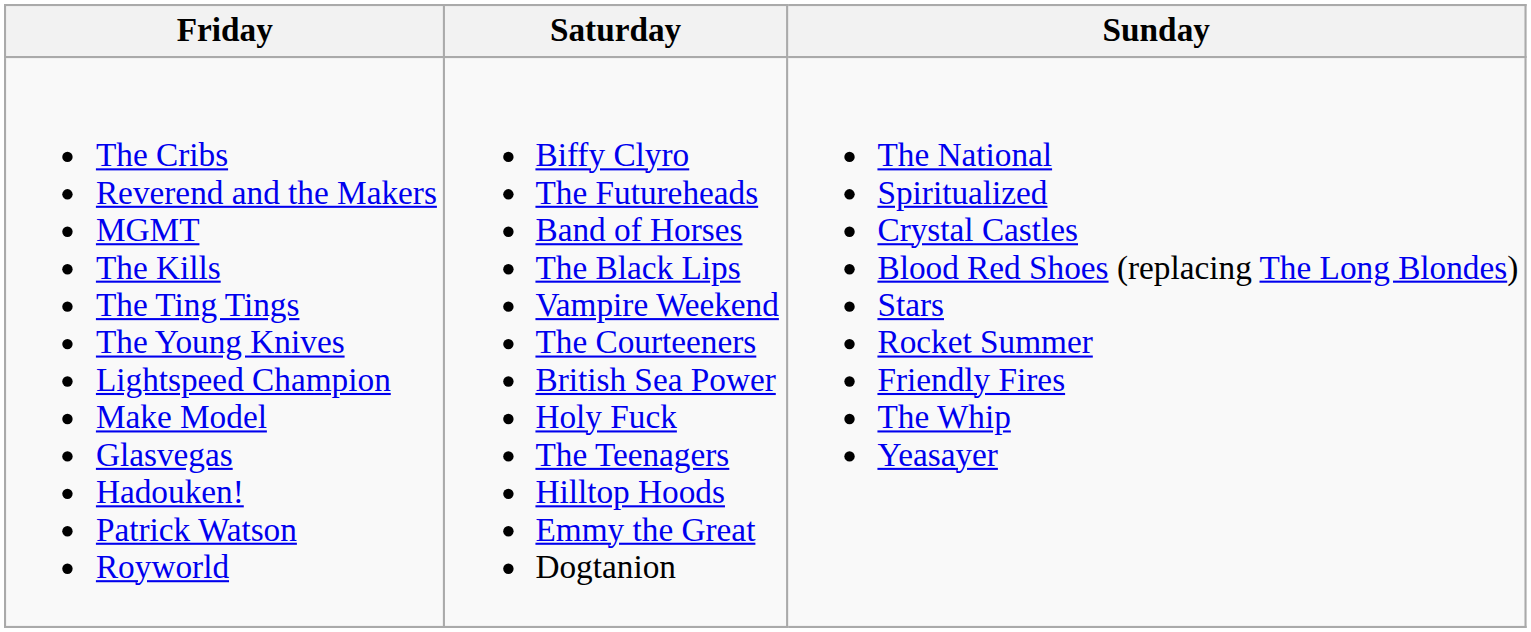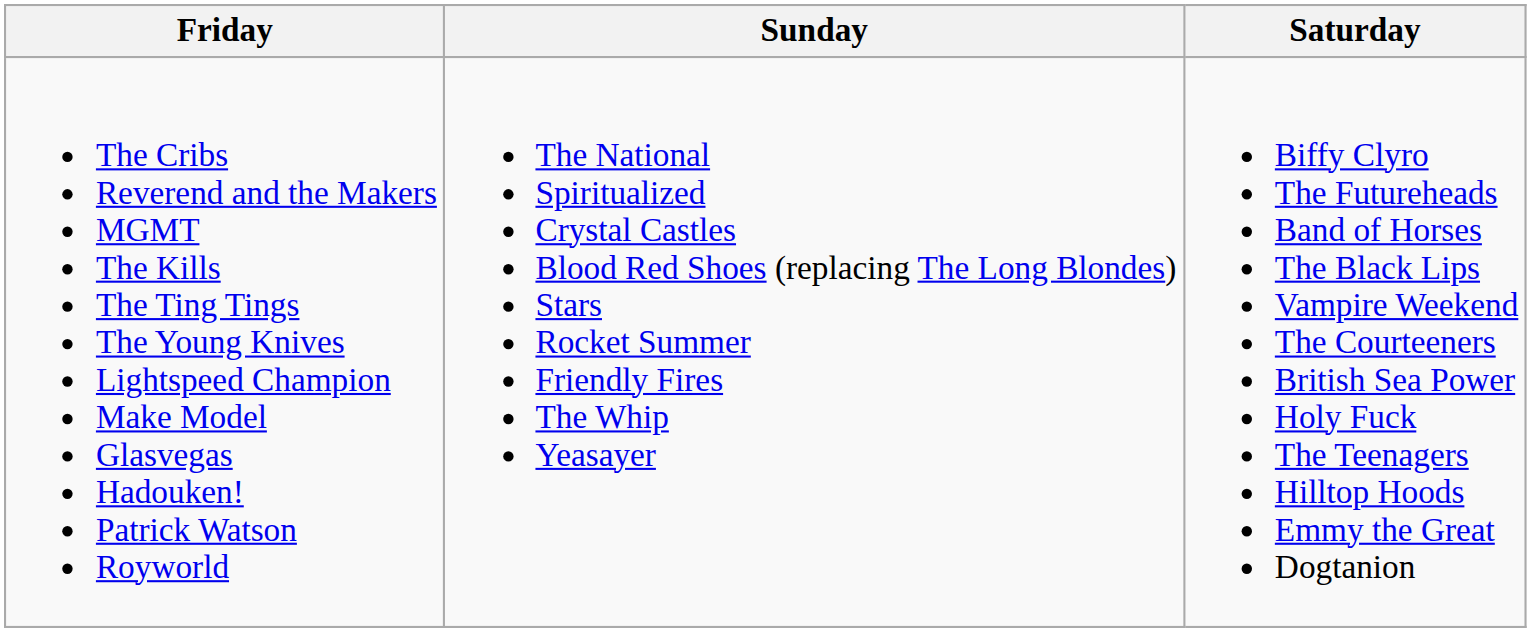columns swapped: (616, 30) <-> (1156, 30)
